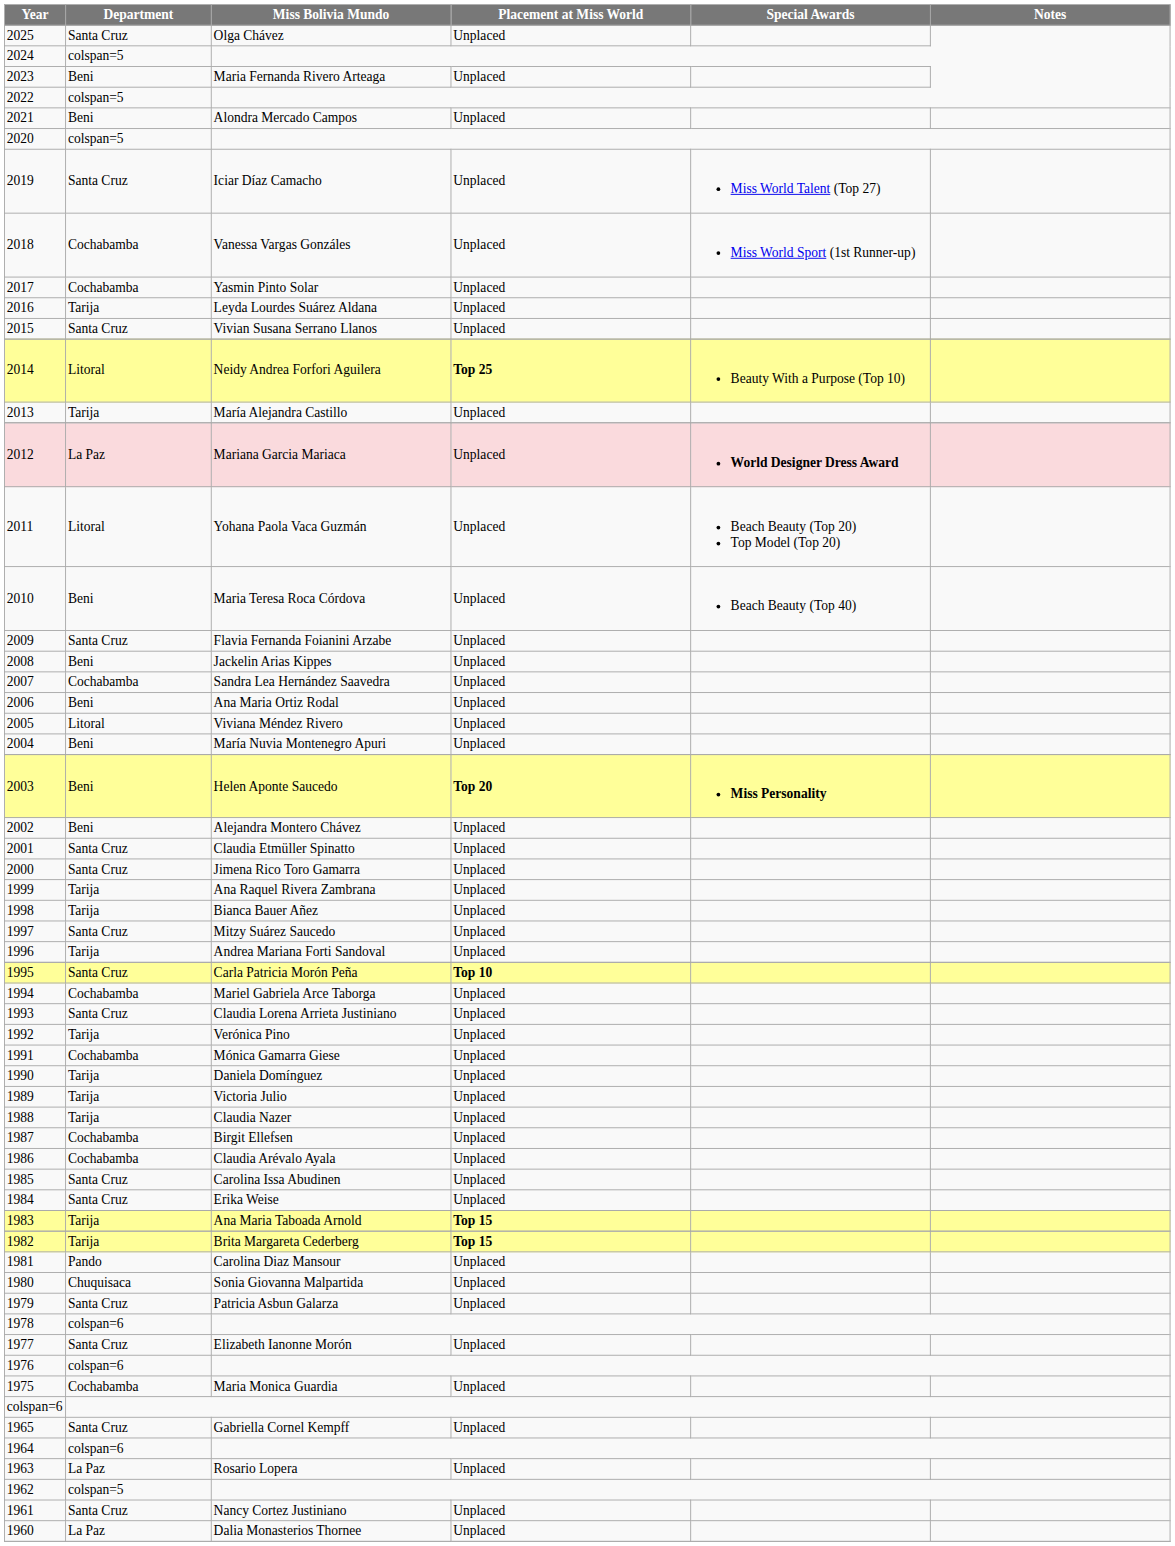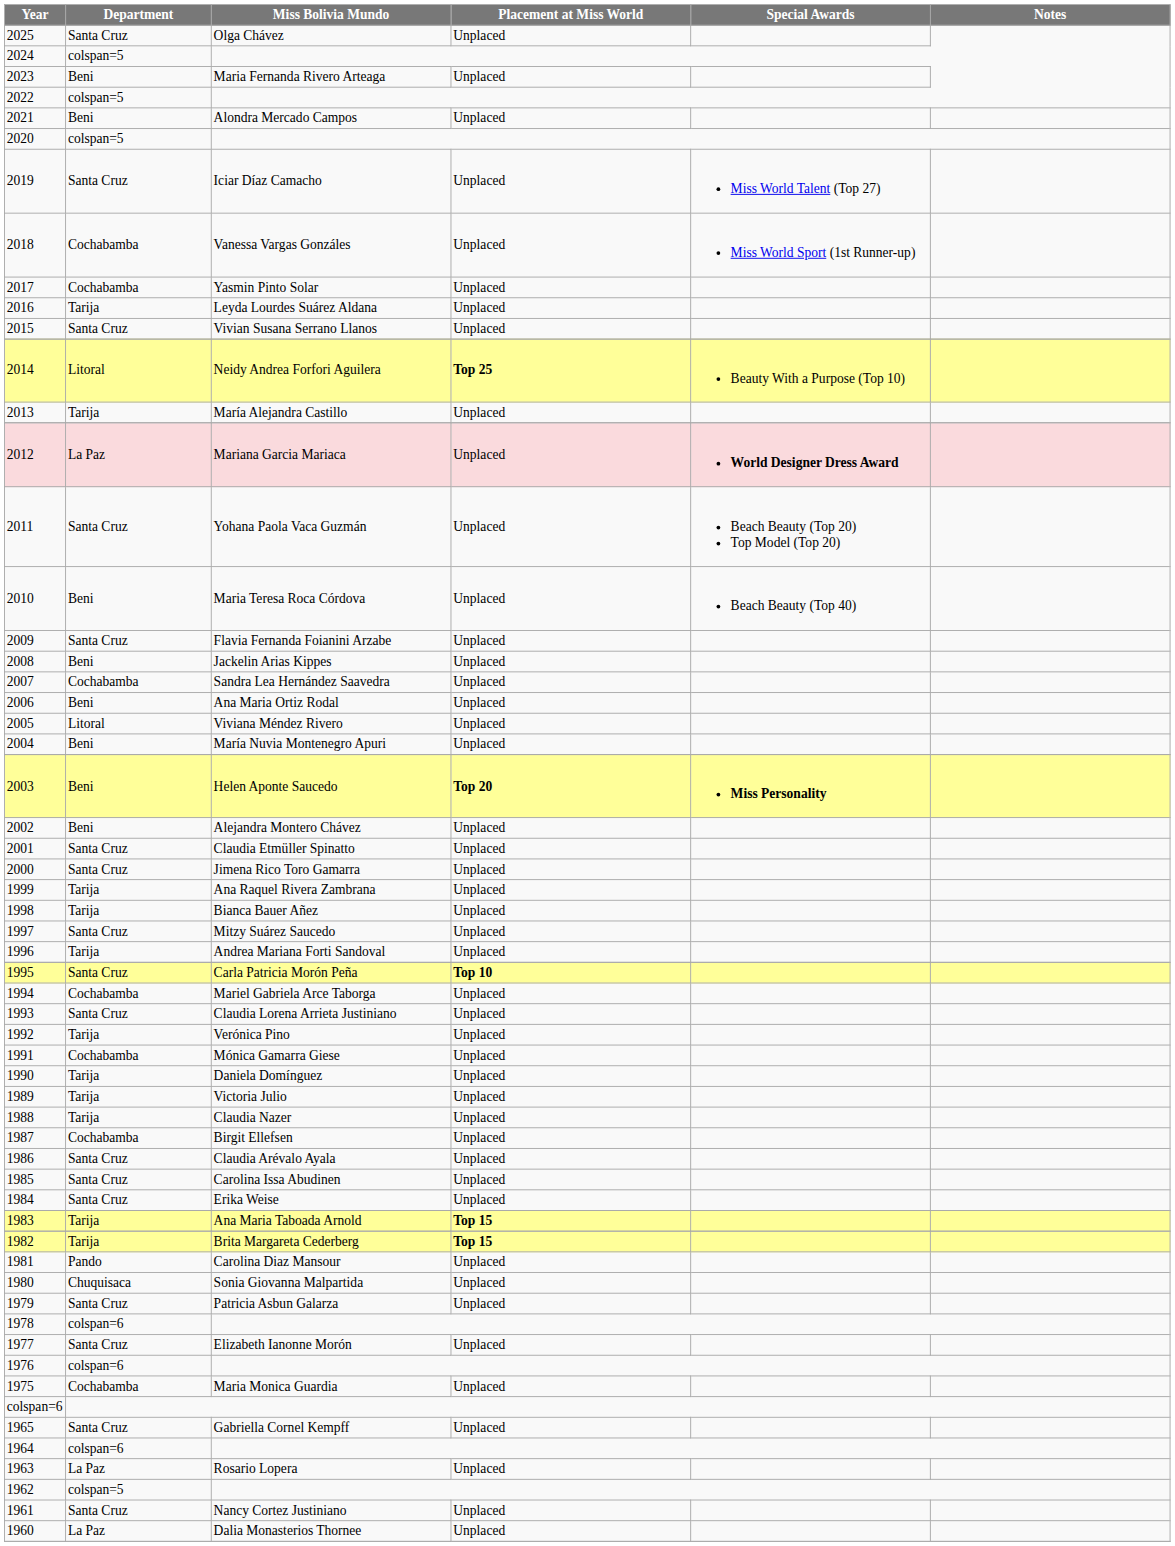(86, 526) Litoral -> (98, 526) Santa Cruz
(103, 1159) Cochabamba -> (98, 1159) Santa Cruz
